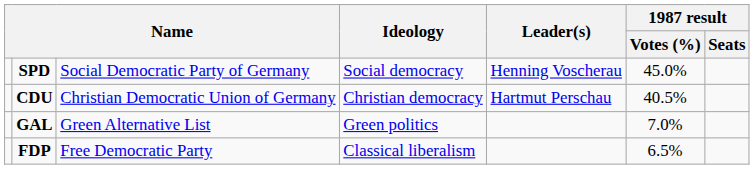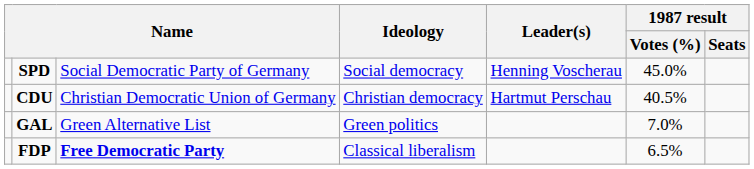(136, 151) normal -> (142, 151) bold
